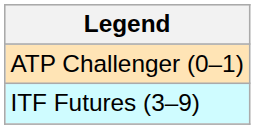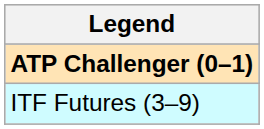(127, 63) normal -> (132, 63) bold
